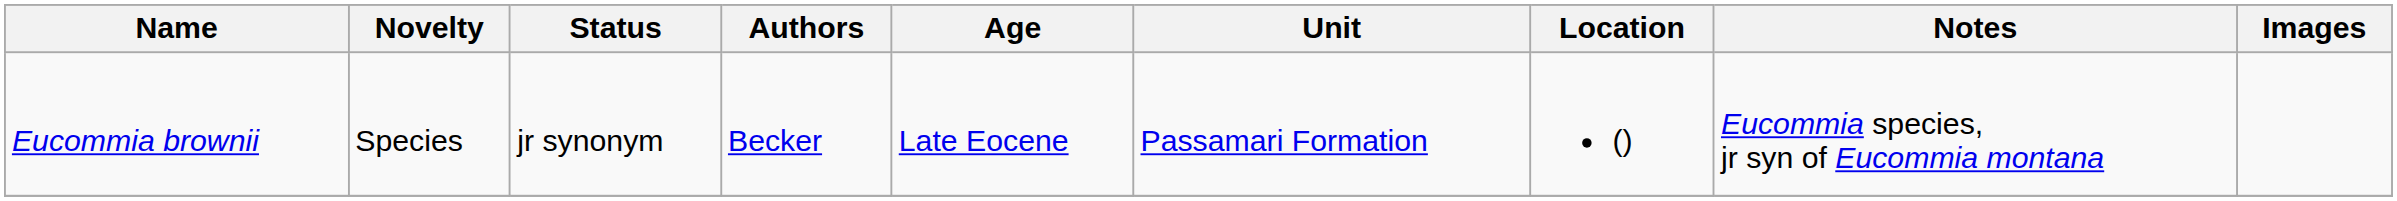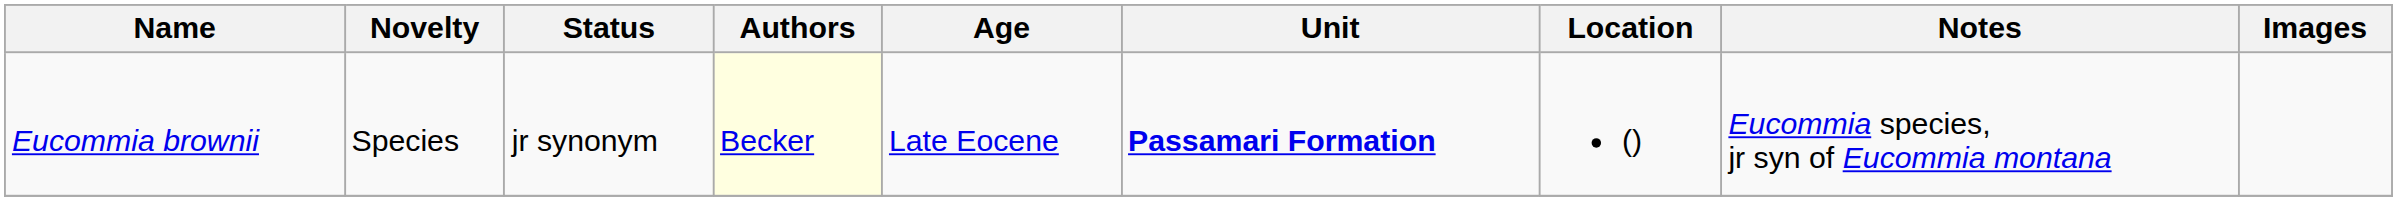(775, 140) no background -> (767, 140) lightyellow background
(1284, 140) normal -> (1282, 140) bold
